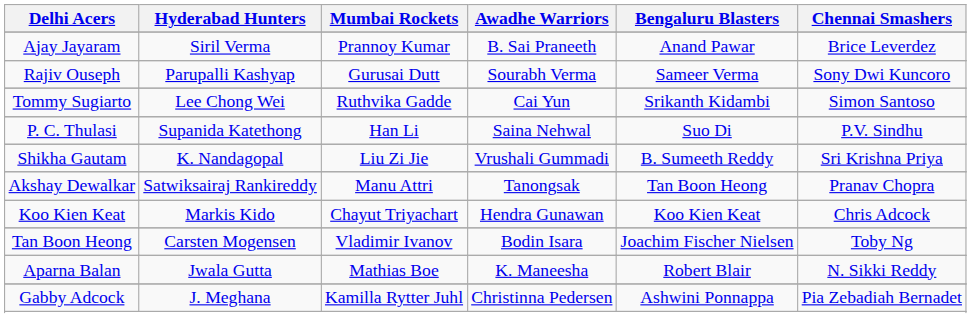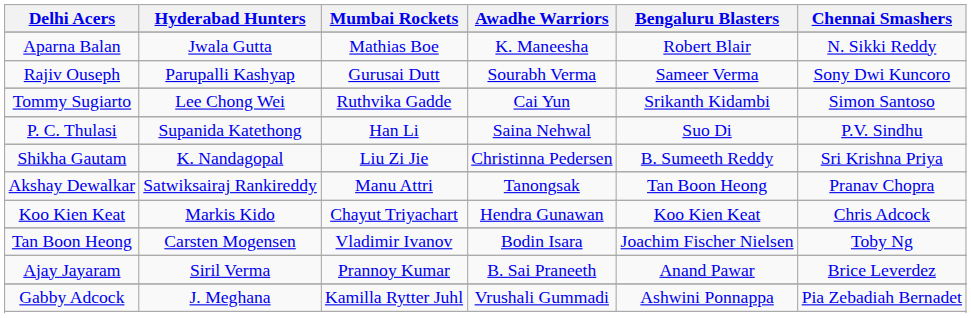rows swapped: (72, 46) <-> (72, 269)
(542, 158) Vrushali Gummadi -> (542, 158) Christinna Pedersen
(542, 297) Christinna Pedersen -> (542, 297) Vrushali Gummadi
